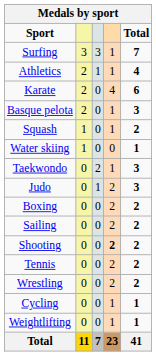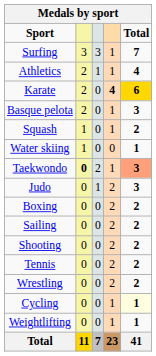(112, 91) normal -> (112, 91) bold
(136, 91) no background -> (136, 91) gold background
(84, 168) normal -> (84, 168) bold
(136, 168) no background -> (136, 168) lightsalmon background
(112, 245) bold -> (112, 245) normal
(136, 303) no background -> (136, 303) lightyellow background
